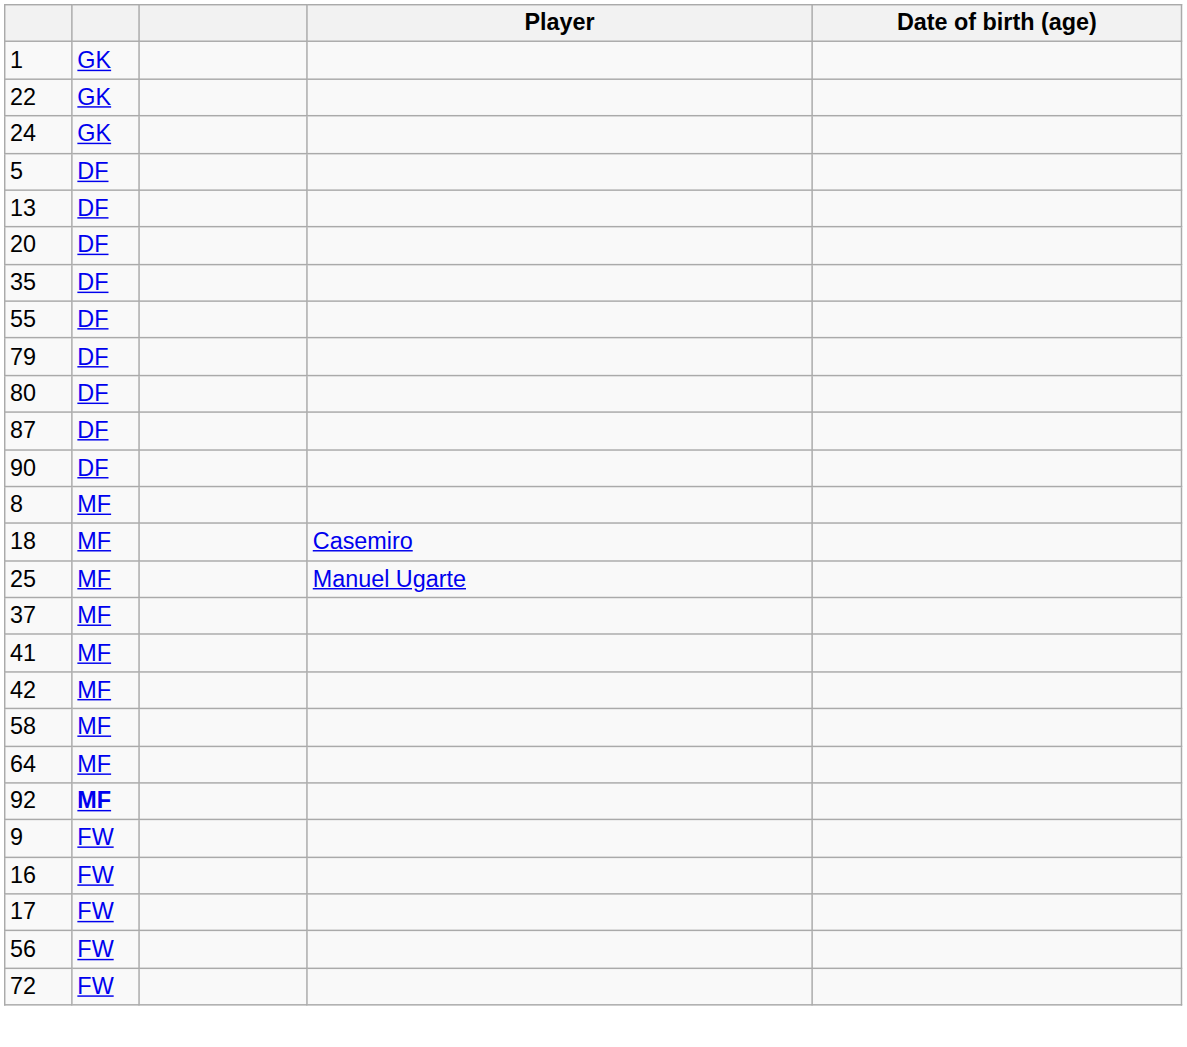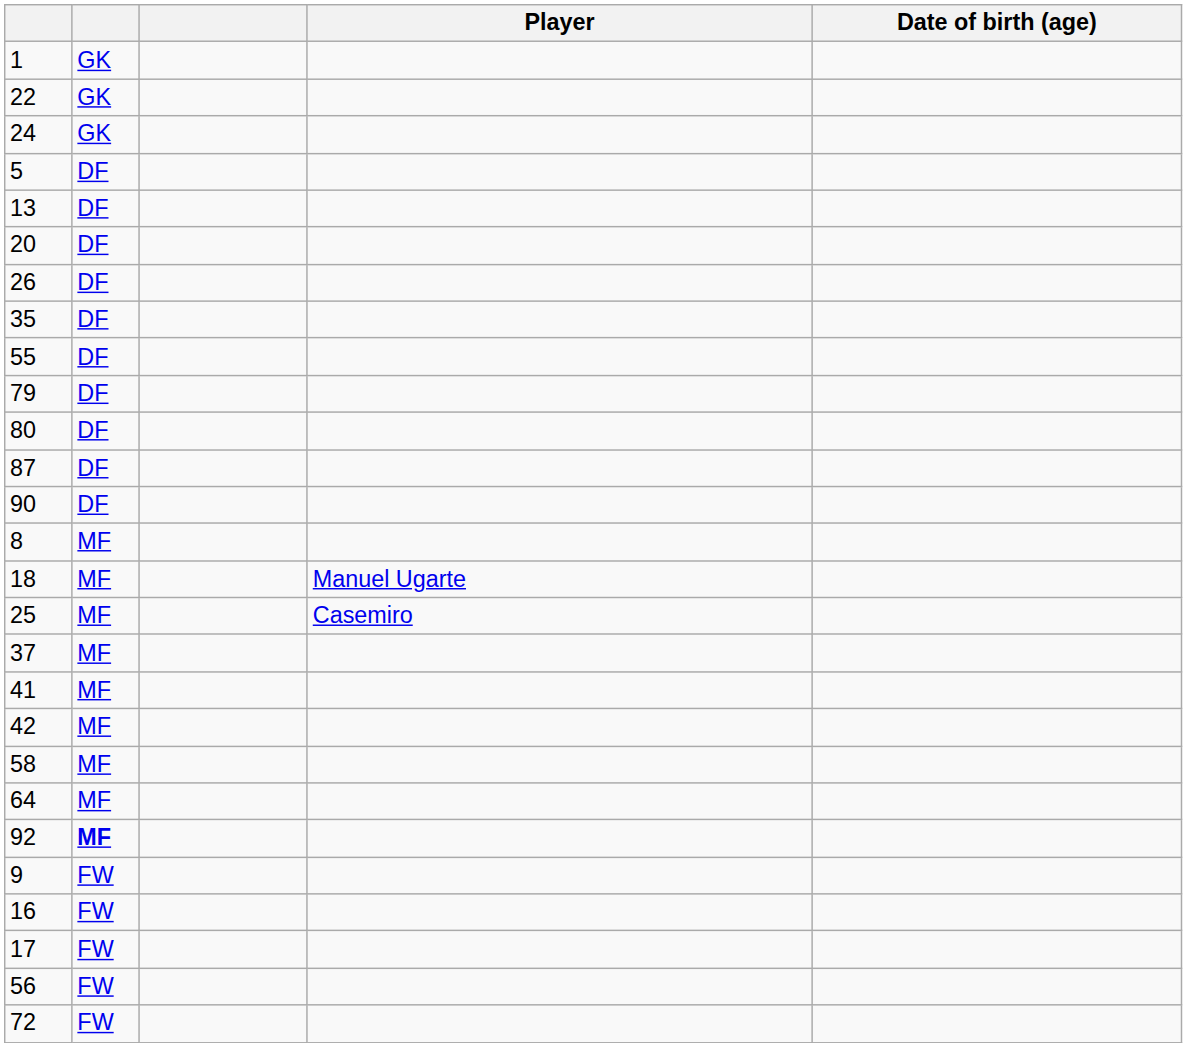+ row: (23, 282)
(363, 541) Casemiro -> (389, 578) Manuel Ugarte
(389, 578) Manuel Ugarte -> (363, 615) Casemiro
